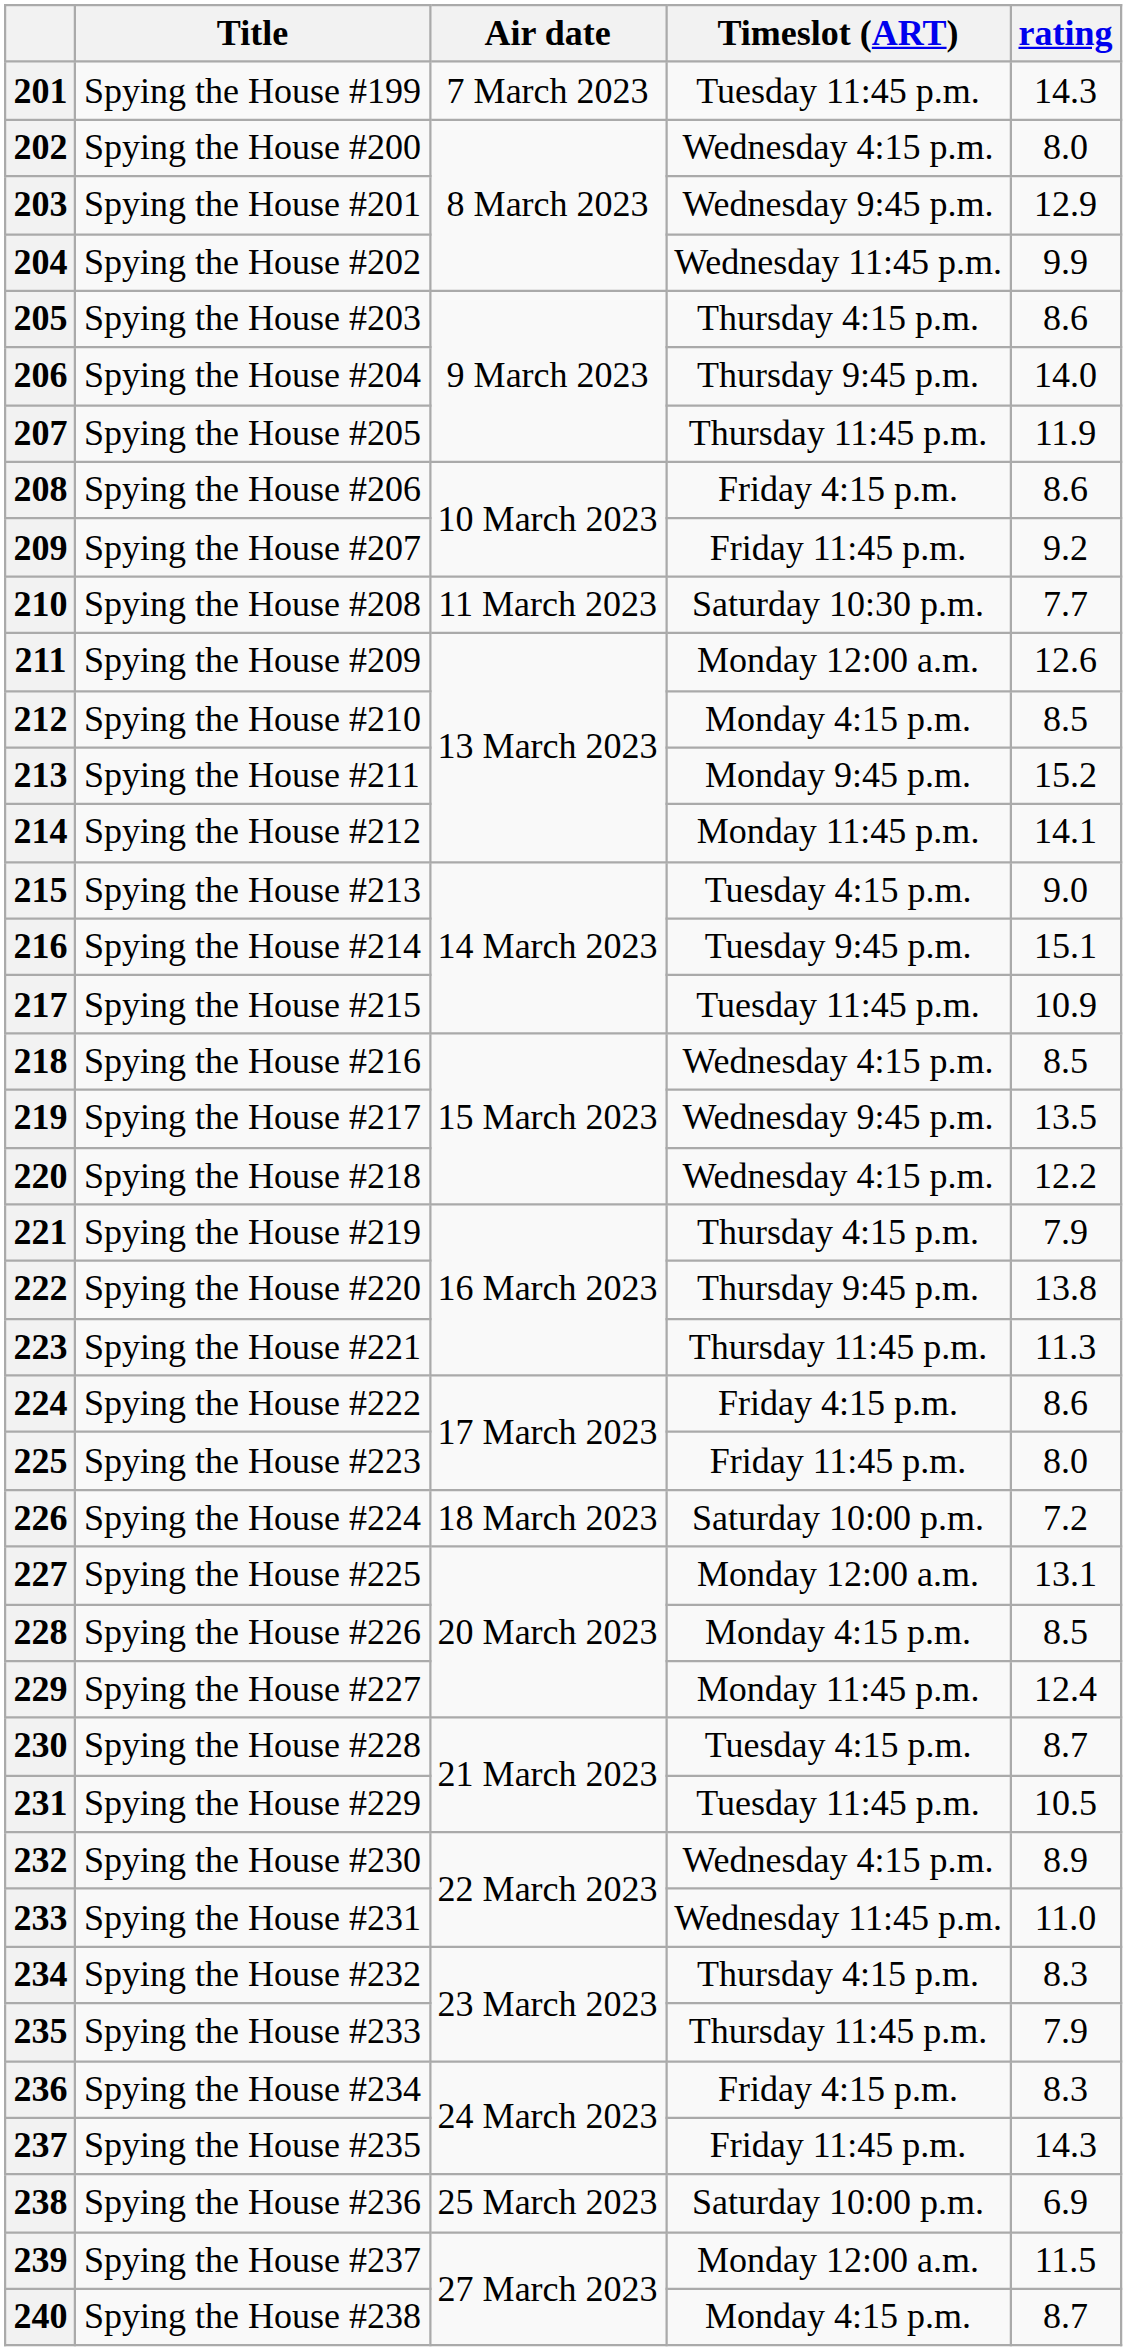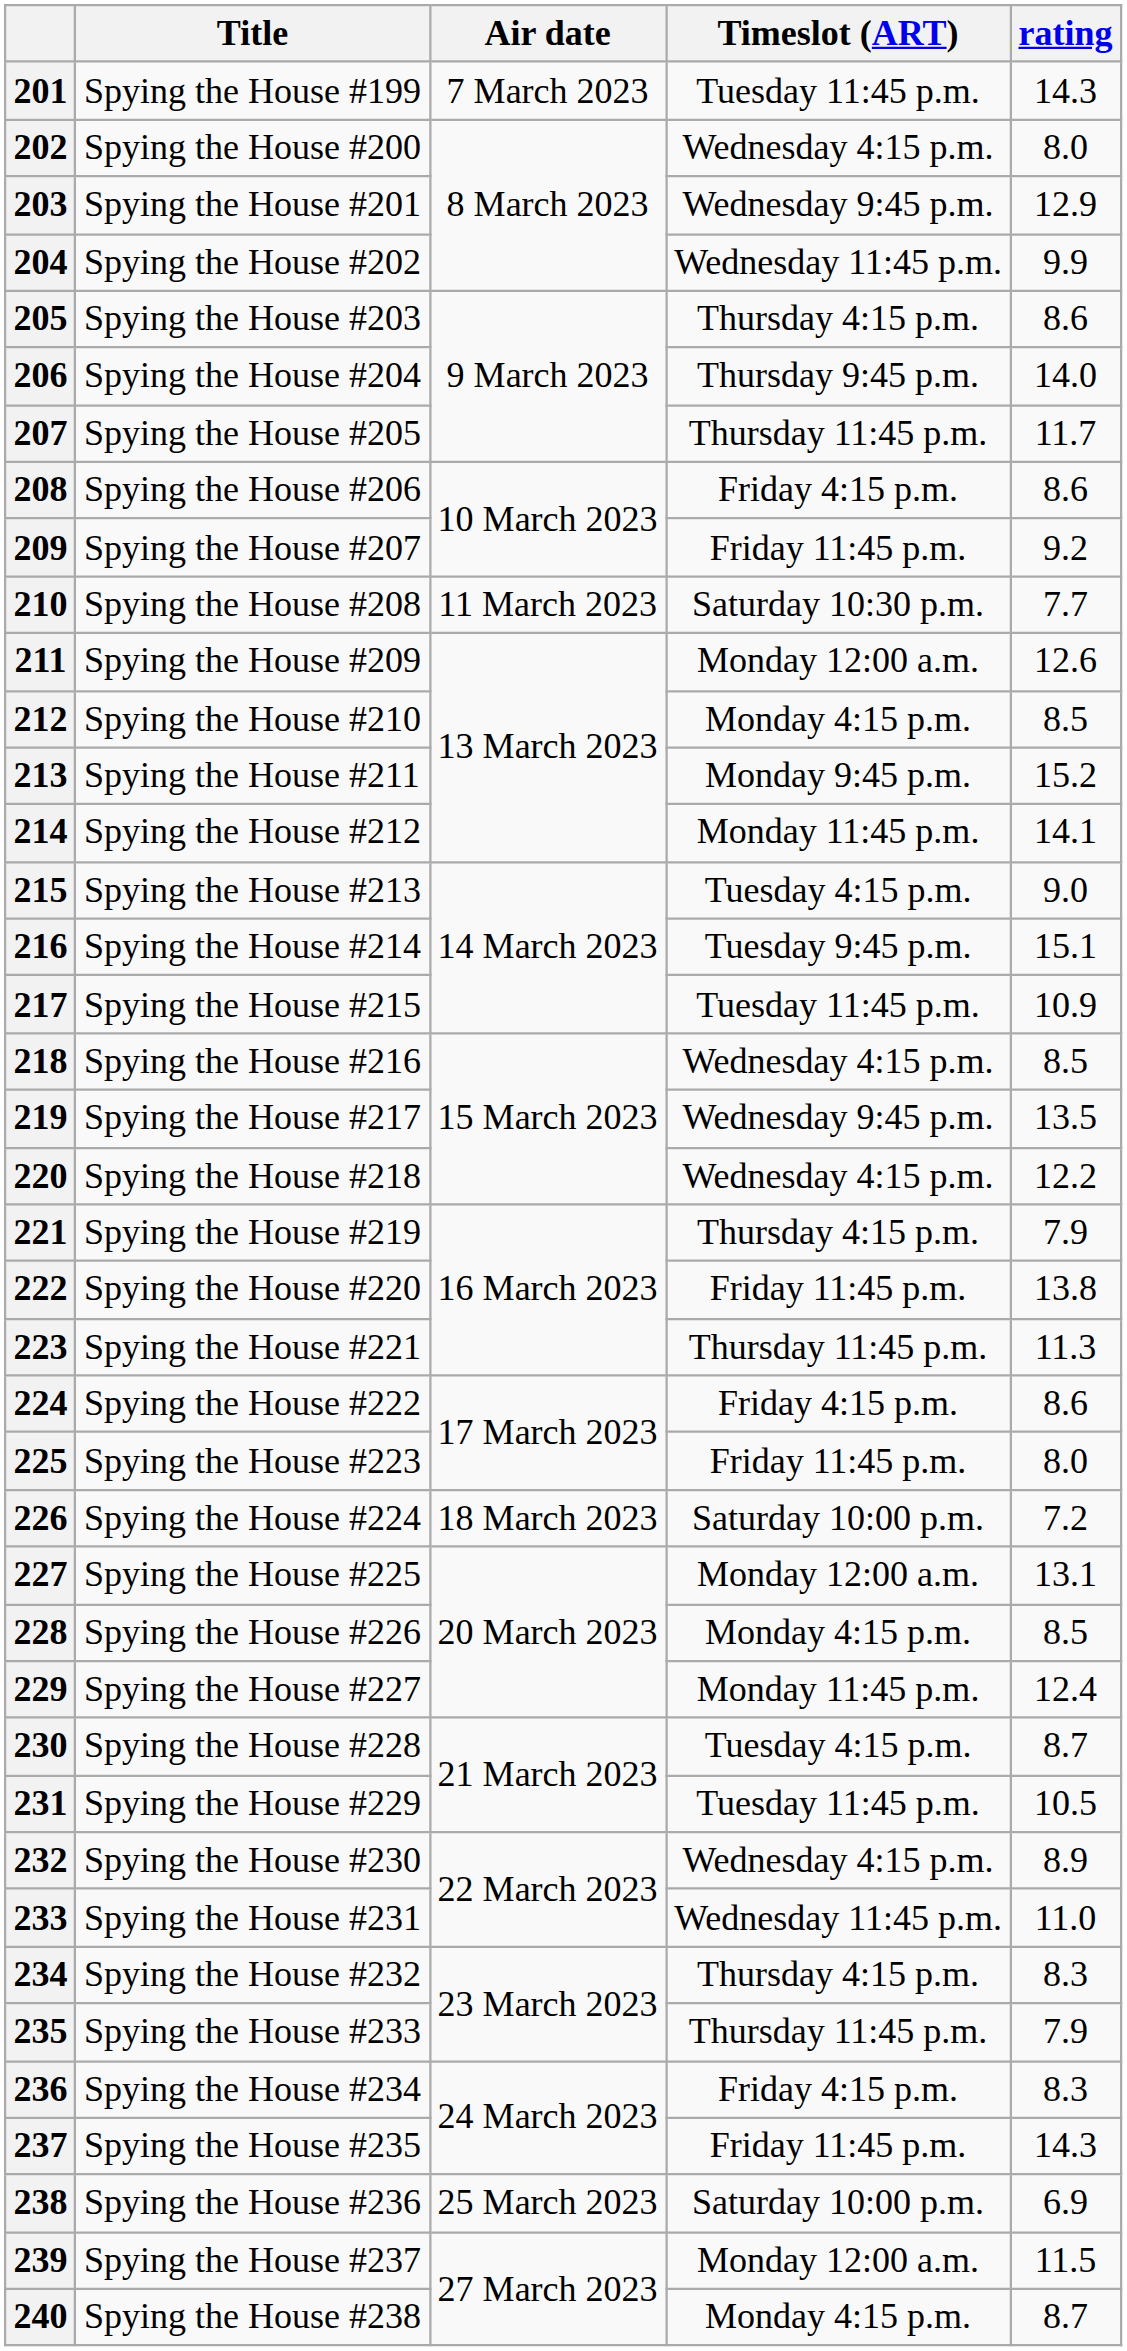(1066, 432) 11.9 -> (1066, 432) 11.7
(838, 1289) Thursday 9:45 p.m. -> (838, 1289) Friday 11:45 p.m.
